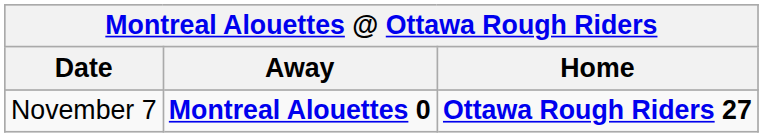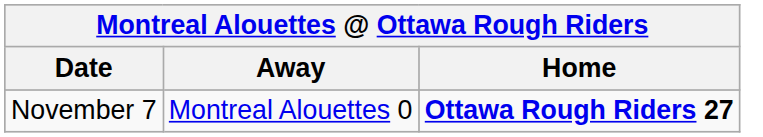(300, 110) bold -> (291, 110) normal
